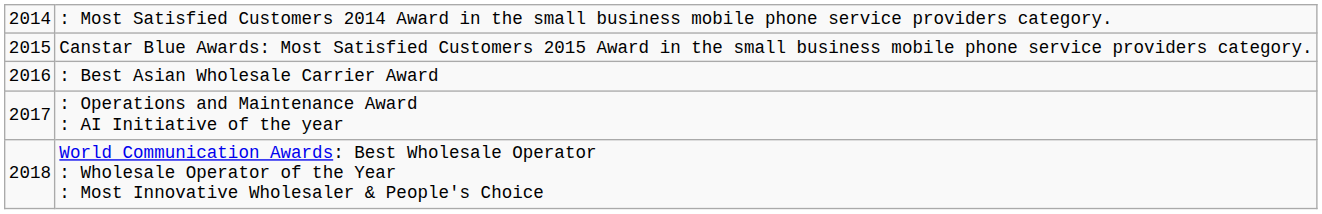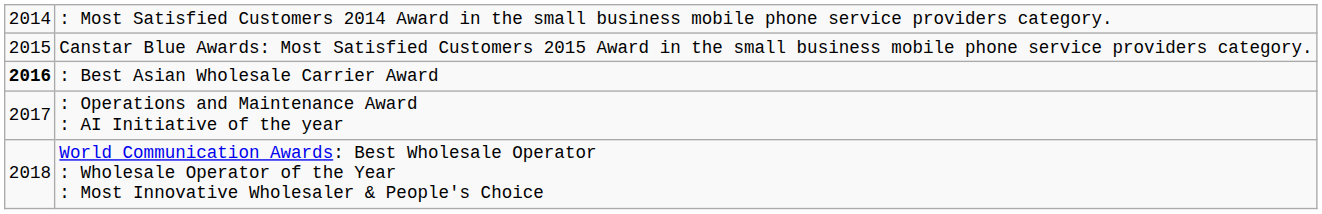(30, 76) normal -> (30, 76) bold
